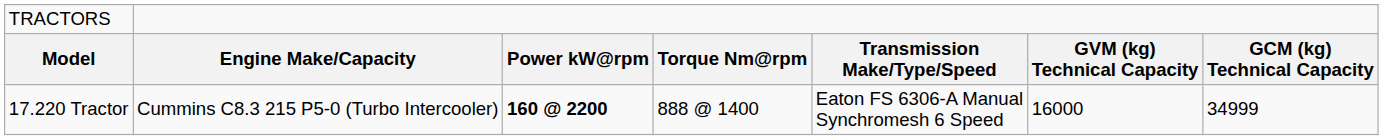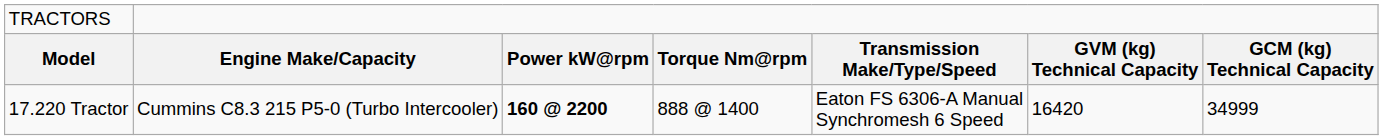(1057, 109) 16000 -> (1057, 109) 16420
